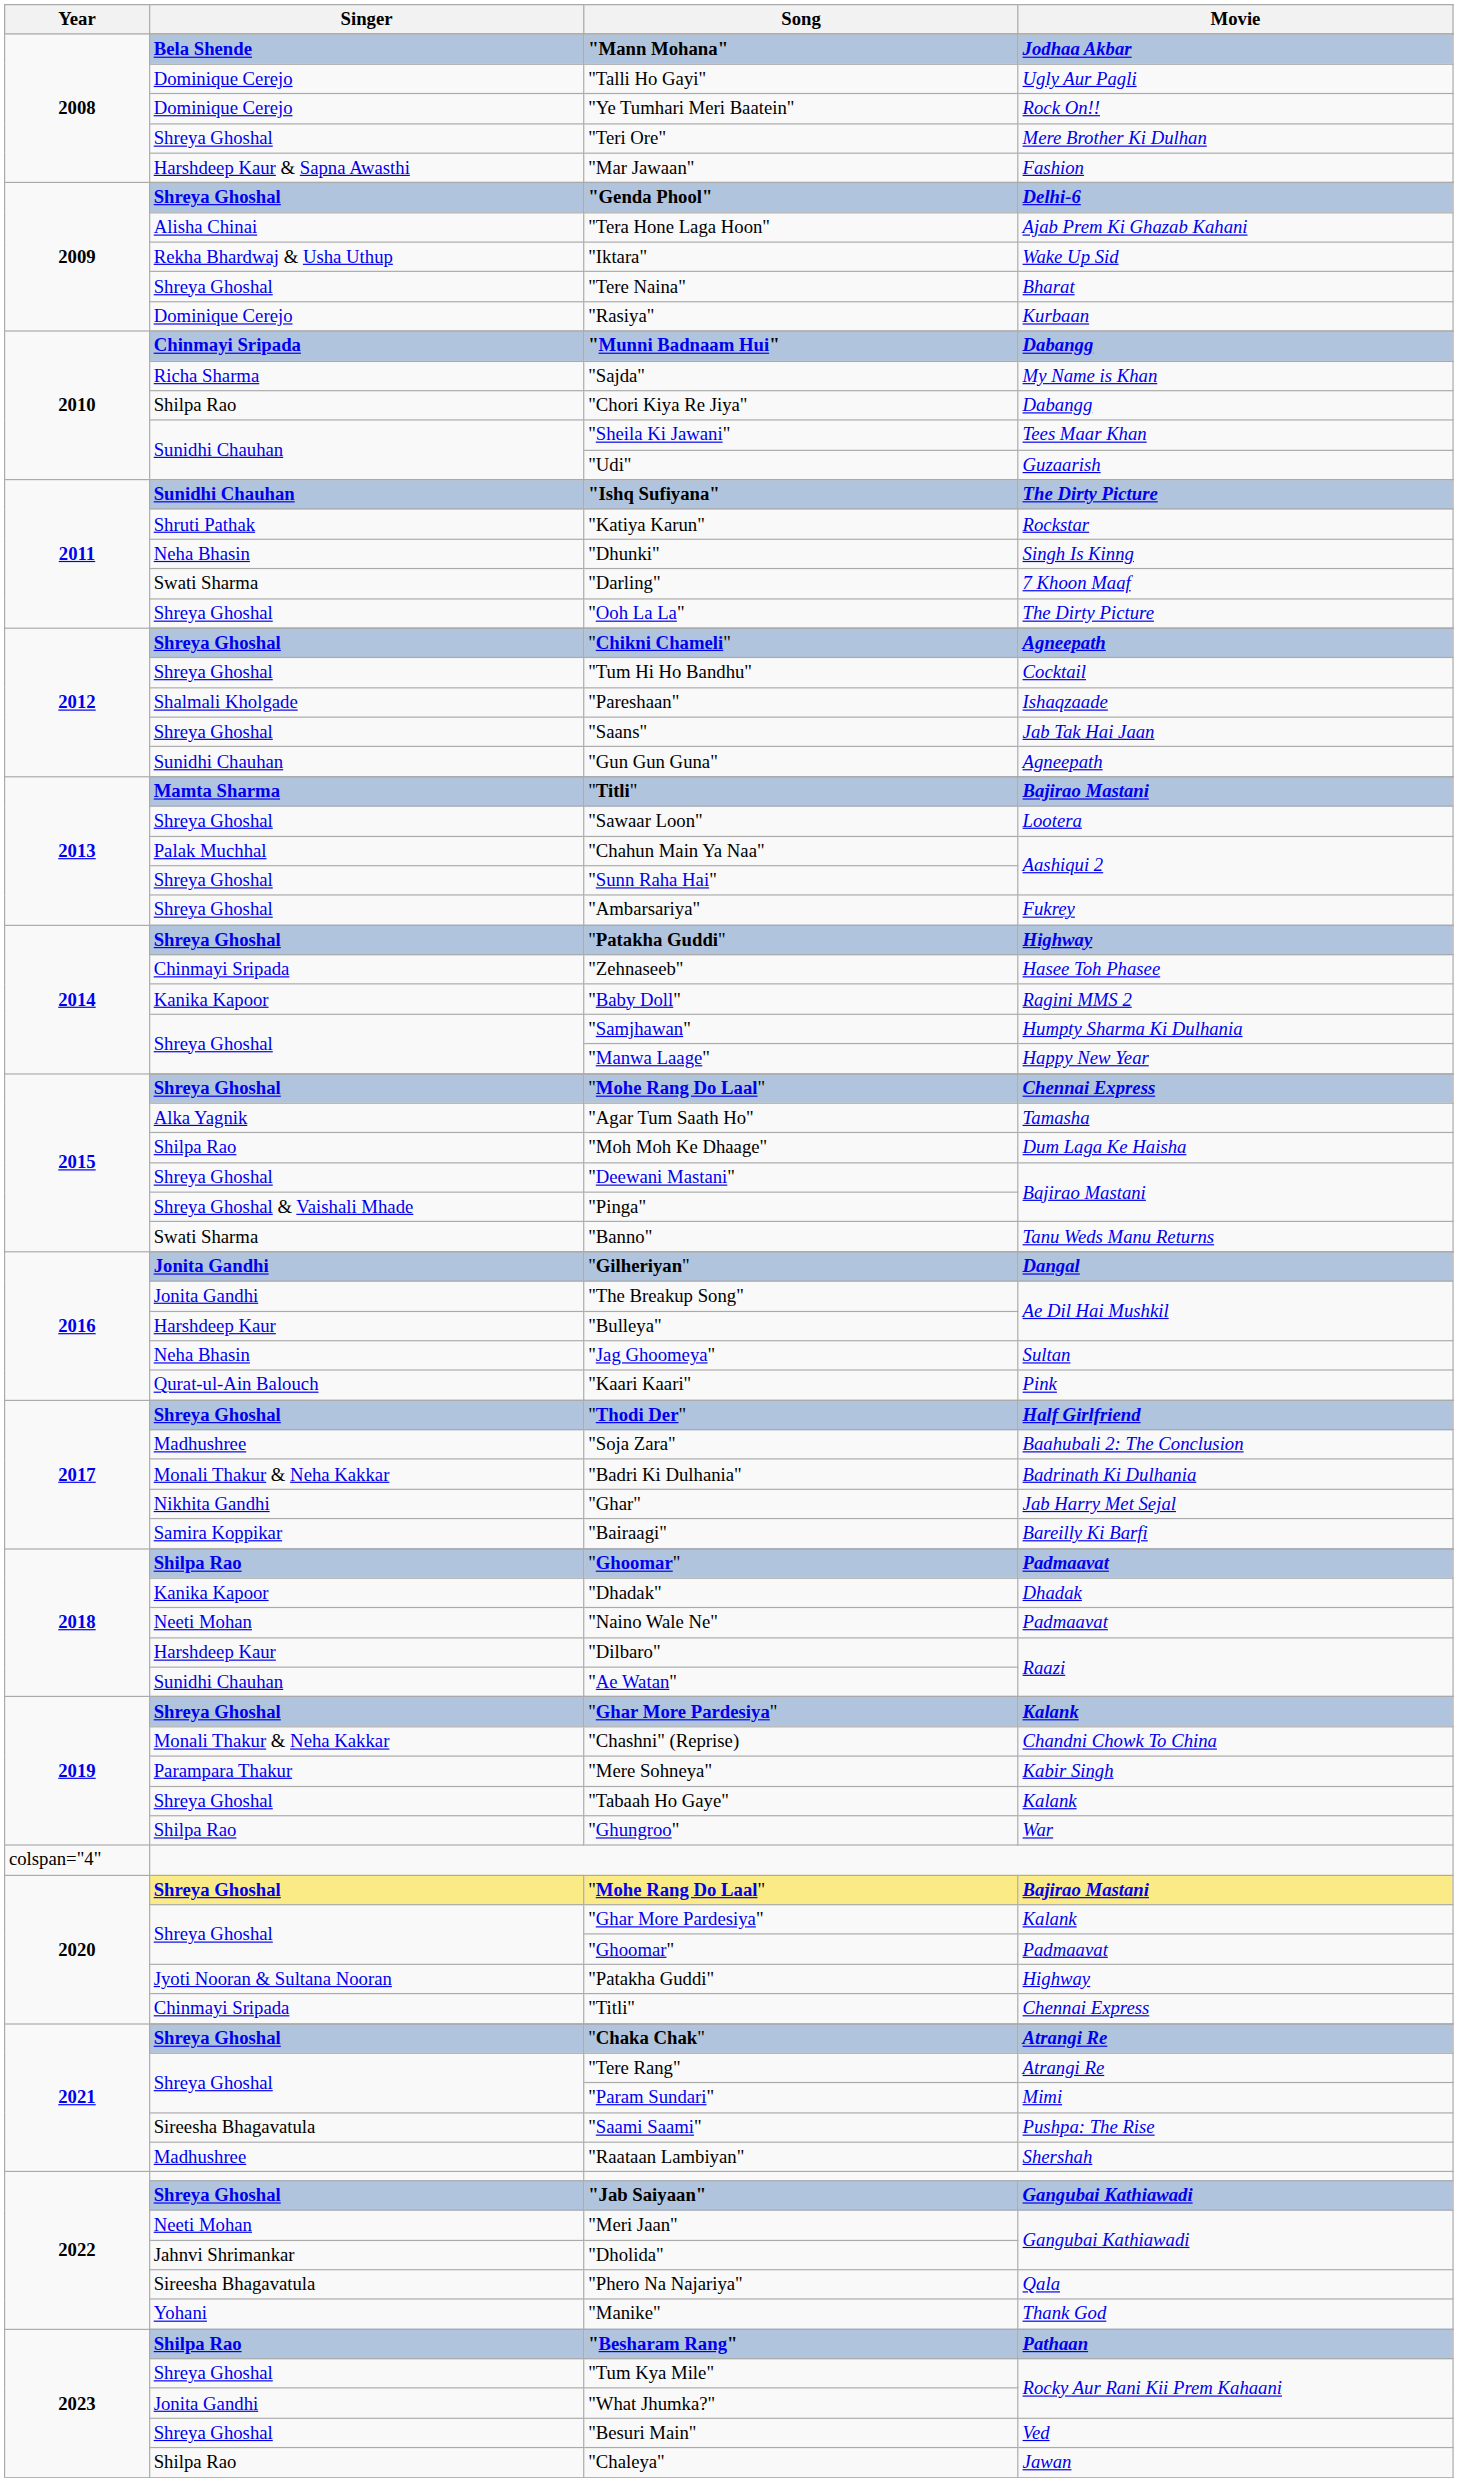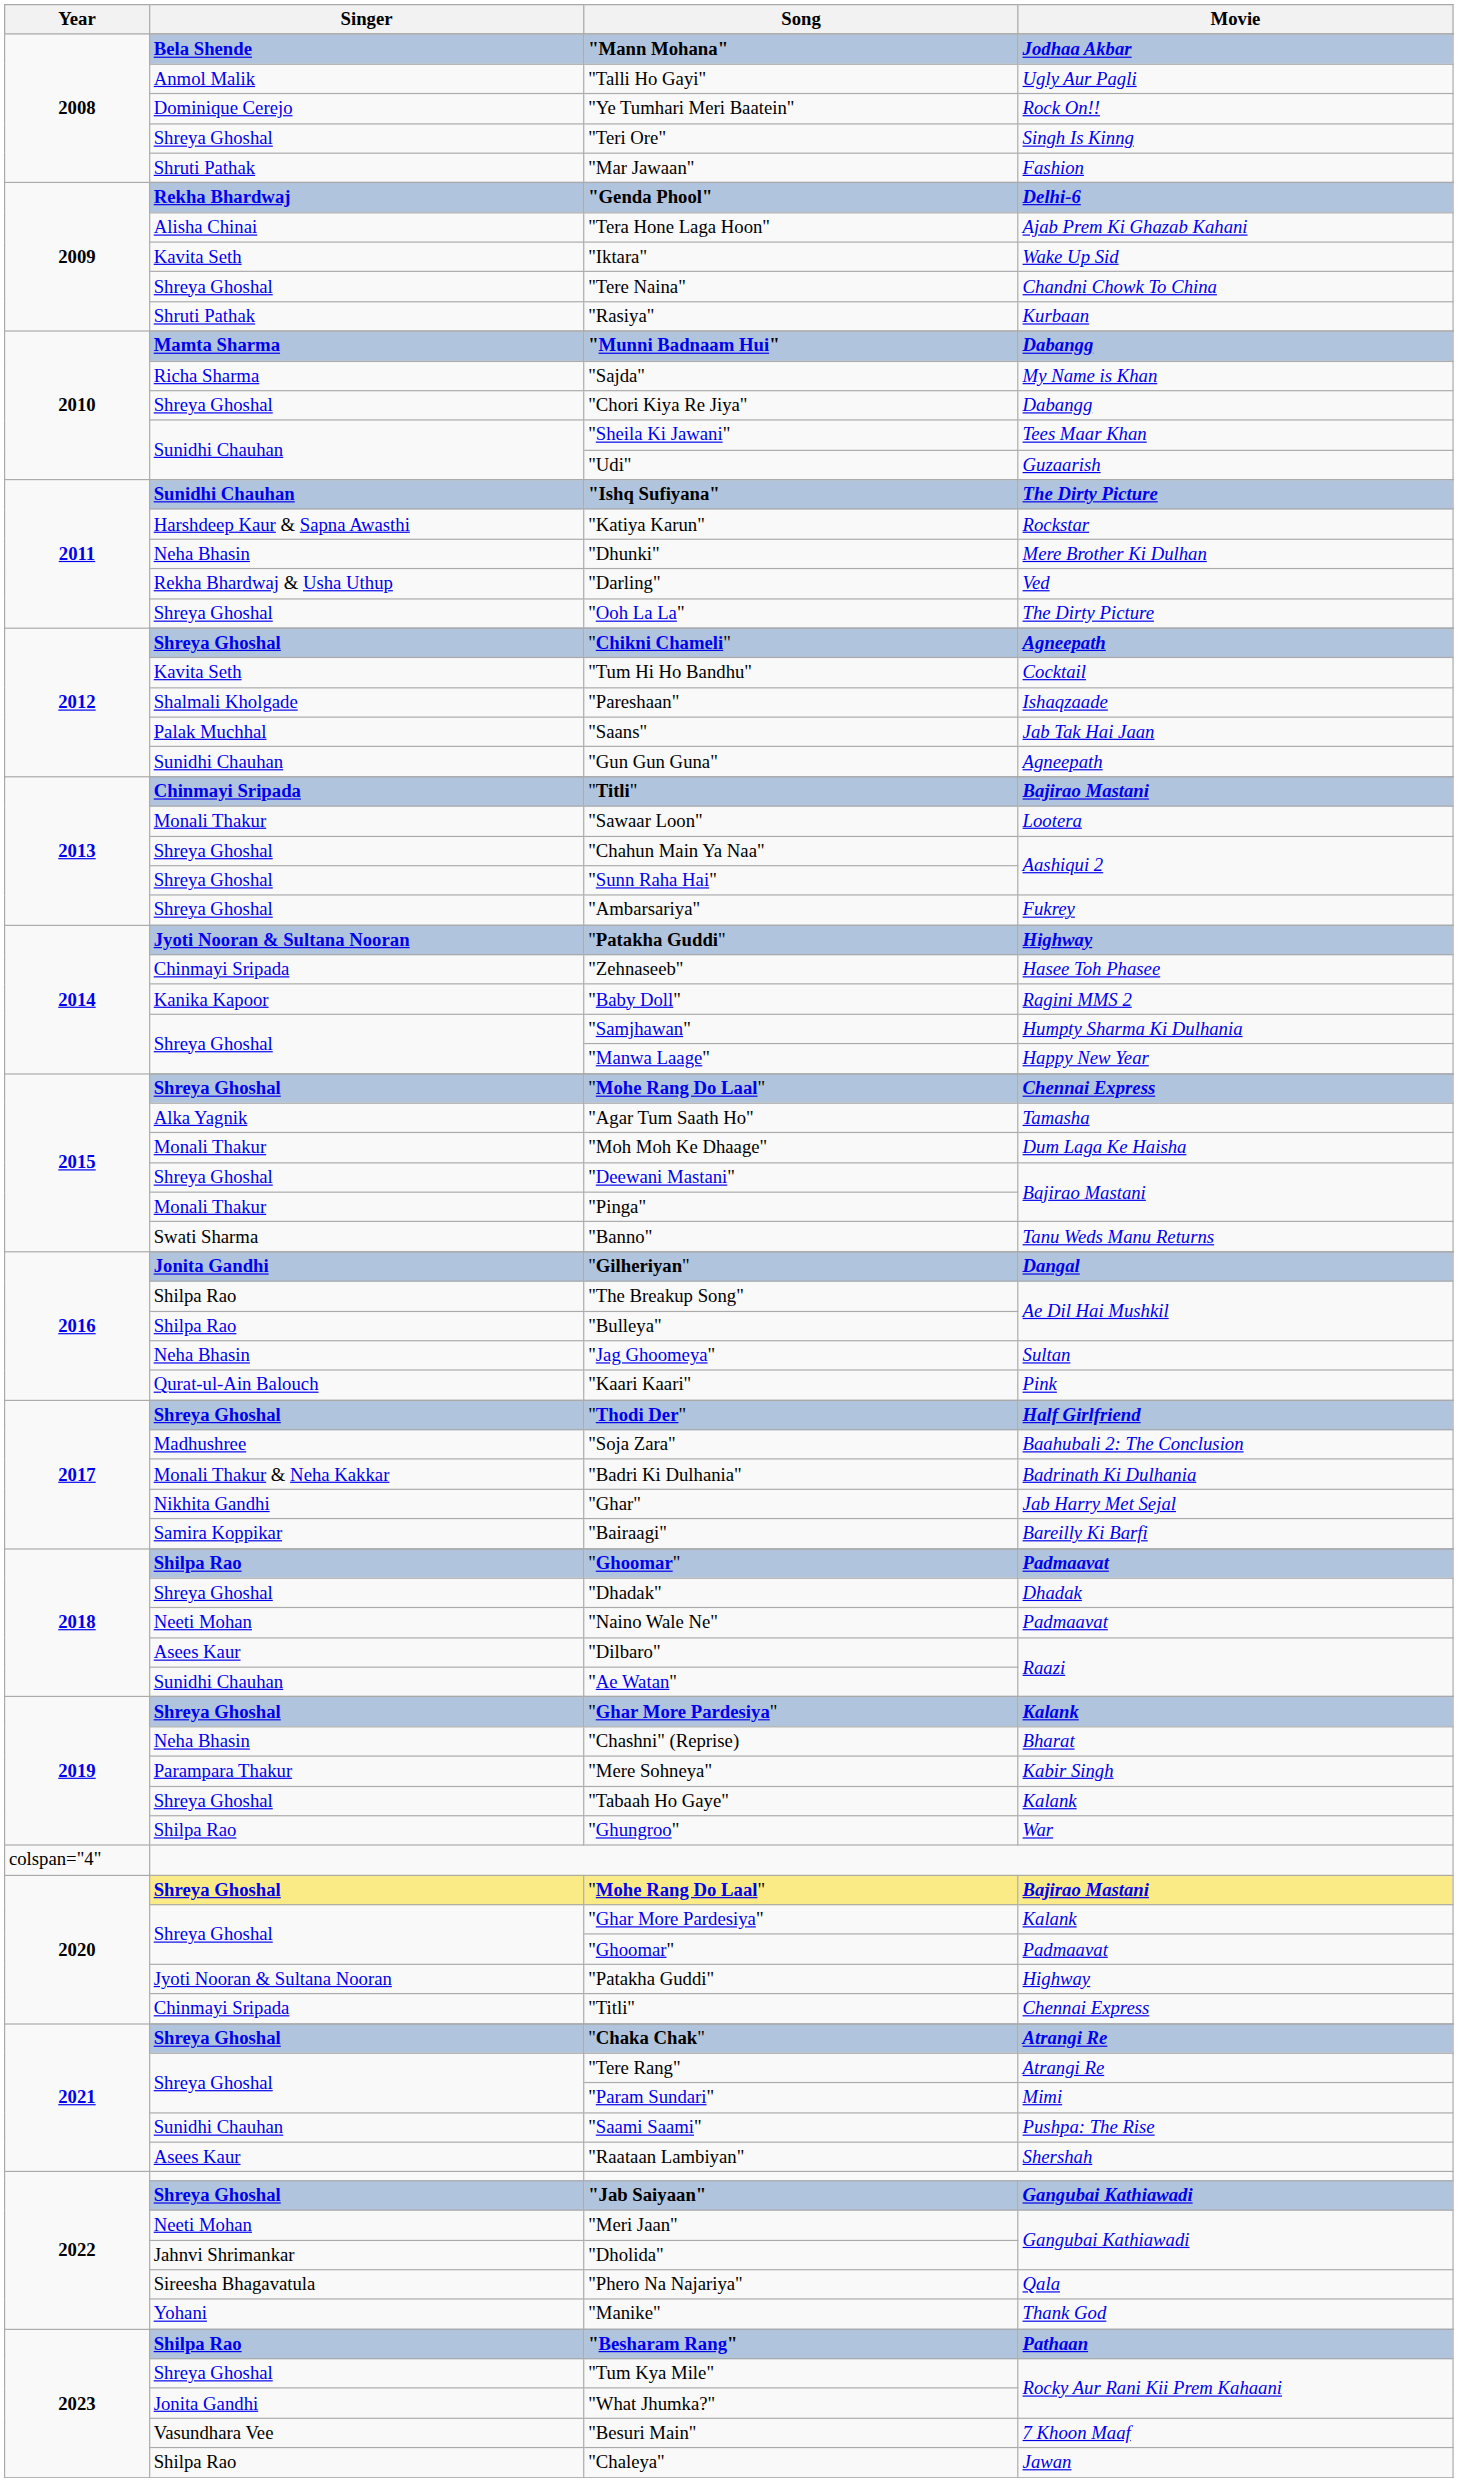(223, 78) Dominique Cerejo -> (204, 78) Anmol Malik
(1115, 138) Mere Brother Ki Dulhan -> (1078, 138) Singh Is Kinng
(282, 167) Harshdeep Kaur & Sapna Awasthi -> (204, 167) Shruti Pathak
(217, 197) Shreya Ghoshal -> (222, 197) Rekha Bhardwaj
(273, 256) Rekha Bhardwaj & Usha Uthup -> (198, 256) Kavita Seth
(1049, 286) Bharat -> (1120, 286) Chandni Chowk To China
(223, 316) Dominique Cerejo -> (204, 316) Shruti Pathak
(227, 345) Chinmayi Sripada -> (217, 345) Mamta Sharma
(195, 405) Shilpa Rao -> (213, 405) Shreya Ghoshal
(204, 524) Shruti Pathak -> (282, 524) Harshdeep Kaur & Sapna Awasthi
(1078, 553) Singh Is Kinng -> (1115, 553) Mere Brother Ki Dulhan
(206, 583) Swati Sharma -> (273, 583) Rekha Bhardwaj & Usha Uthup
(1077, 583) 7 Khoon Maaf -> (1036, 583) Ved
(213, 672) Shreya Ghoshal -> (198, 672) Kavita Seth
(213, 731) Shreya Ghoshal -> (210, 731) Palak Muchhal
(217, 791) Mamta Sharma -> (227, 791) Chinmayi Sripada
(213, 820) Shreya Ghoshal -> (210, 820) Monali Thakur
(210, 850) Palak Muchhal -> (213, 850) Shreya Ghoshal
(217, 939) Shreya Ghoshal -> (282, 939) Jyoti Nooran & Sultana Nooran
(195, 1147) Shilpa Rao -> (210, 1147) Monali Thakur
(284, 1206) Shreya Ghoshal & Vaishali Mhade -> (210, 1206) Monali Thakur
(206, 1295) Jonita Gandhi -> (195, 1295) Shilpa Rao
(215, 1325) Harshdeep Kaur -> (195, 1325) Shilpa Rao
(211, 1592) Kanika Kapoor -> (213, 1592) Shreya Ghoshal
(215, 1652) Harshdeep Kaur -> (197, 1652) Asees Kaur
(272, 1741) Monali Thakur & Neha Kakkar -> (202, 1741) Neha Bhasin
(1120, 1741) Chandni Chowk To China -> (1049, 1741) Bharat
(235, 2127) Sireesha Bhagavatula -> (218, 2127) Sunidhi Chauhan
(200, 2156) Madhushree -> (197, 2156) Asees Kaur
(213, 2432) Shreya Ghoshal -> (214, 2432) Vasundhara Vee
(1036, 2432) Ved -> (1077, 2432) 7 Khoon Maaf
